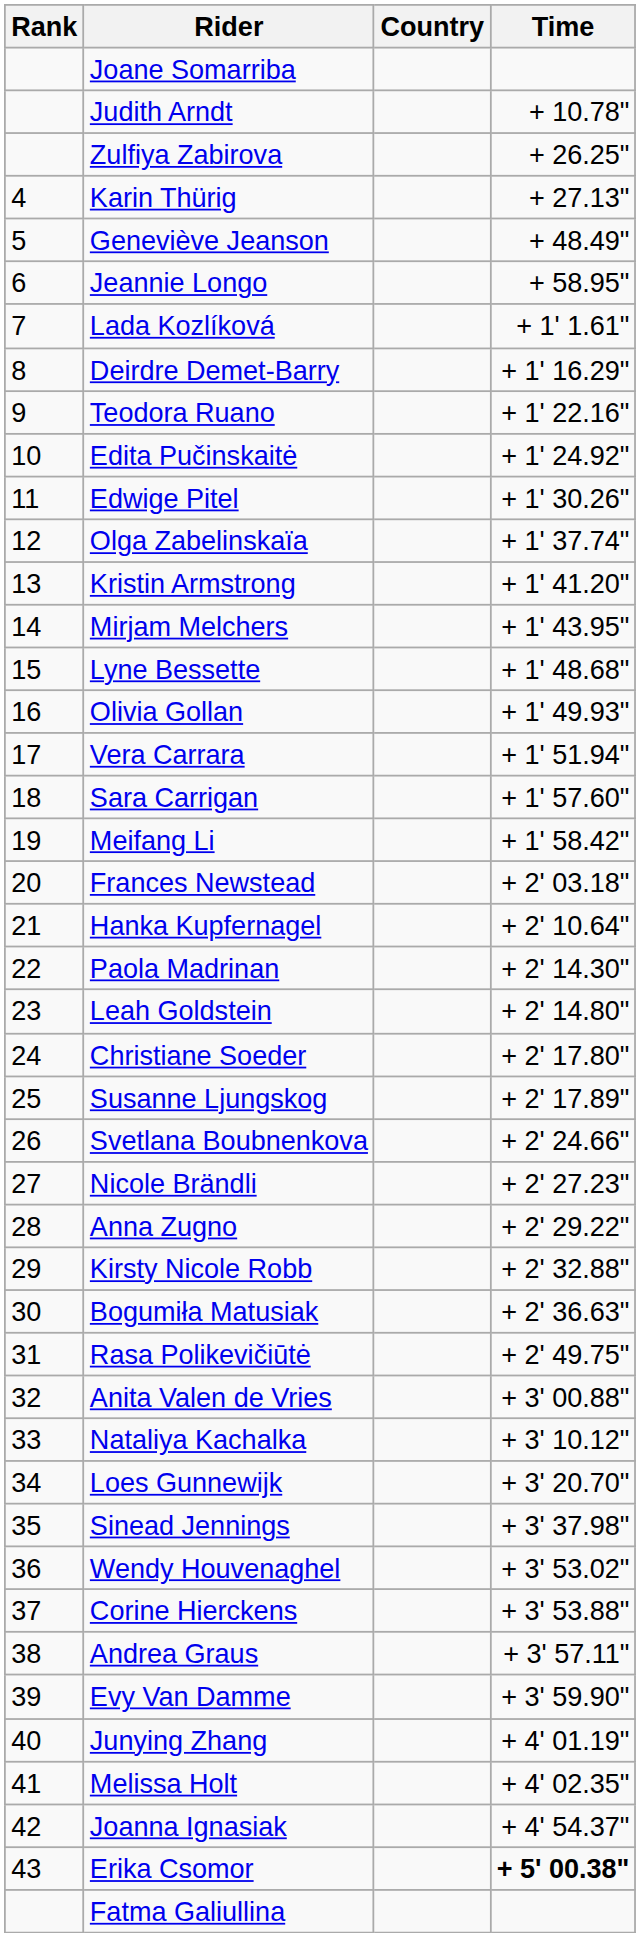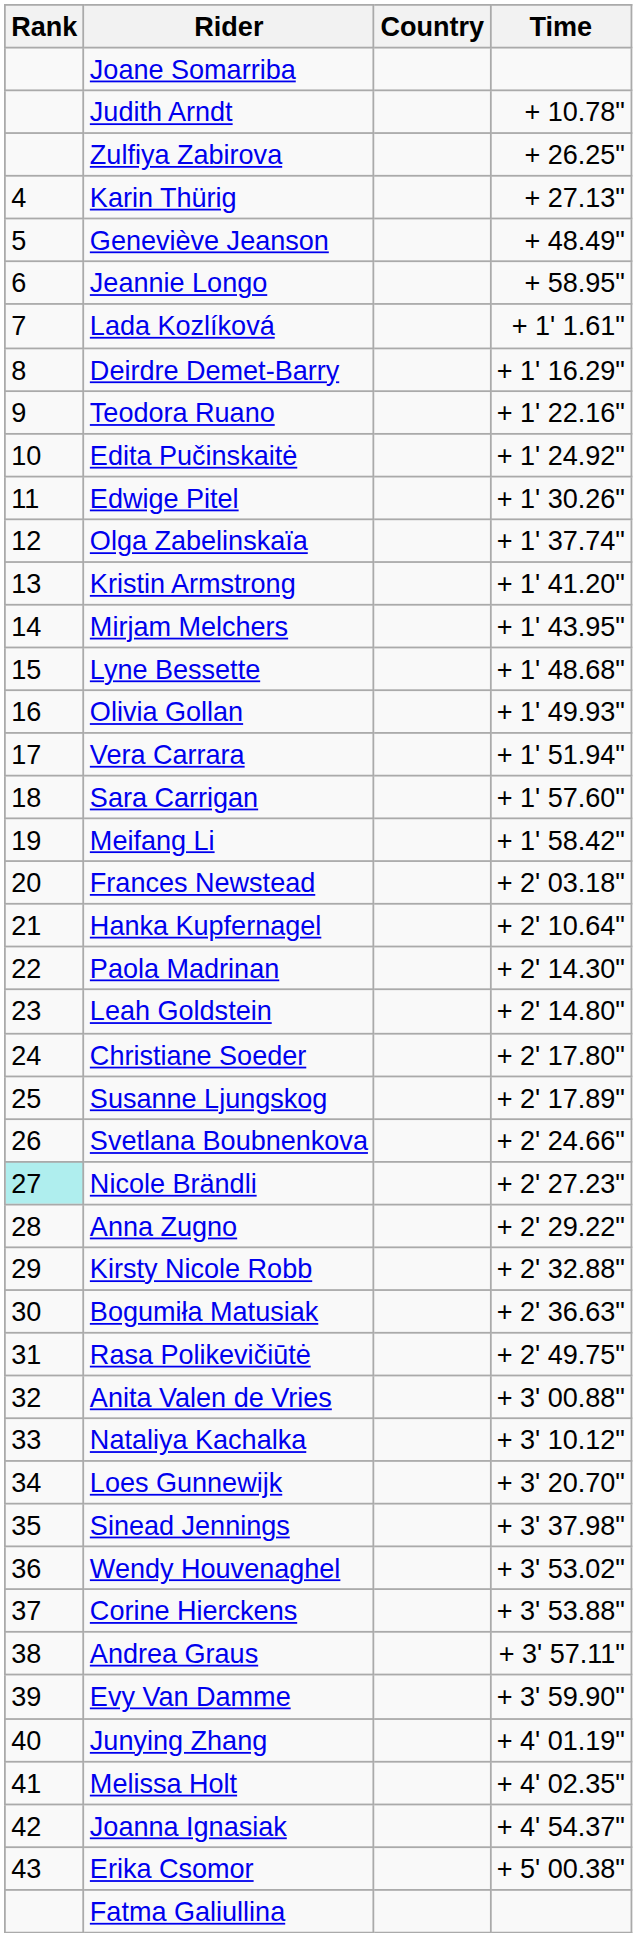(26, 1183) no background -> (26, 1183) paleturquoise background
(563, 1868) bold -> (561, 1868) normal
